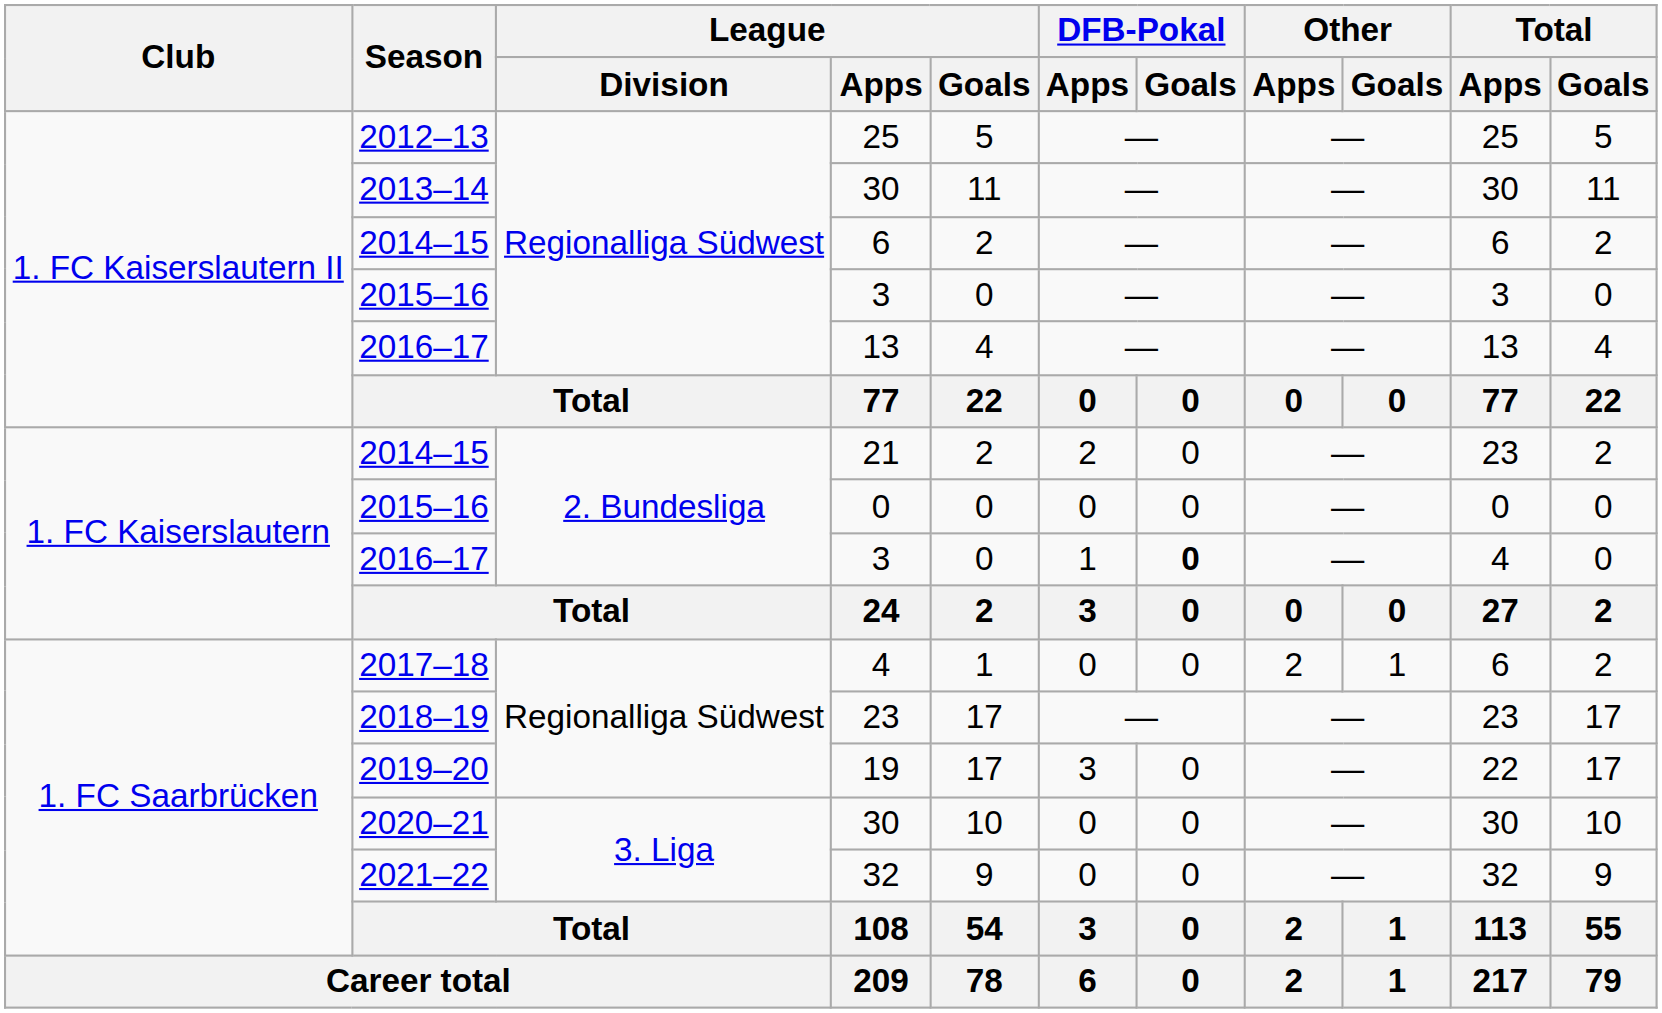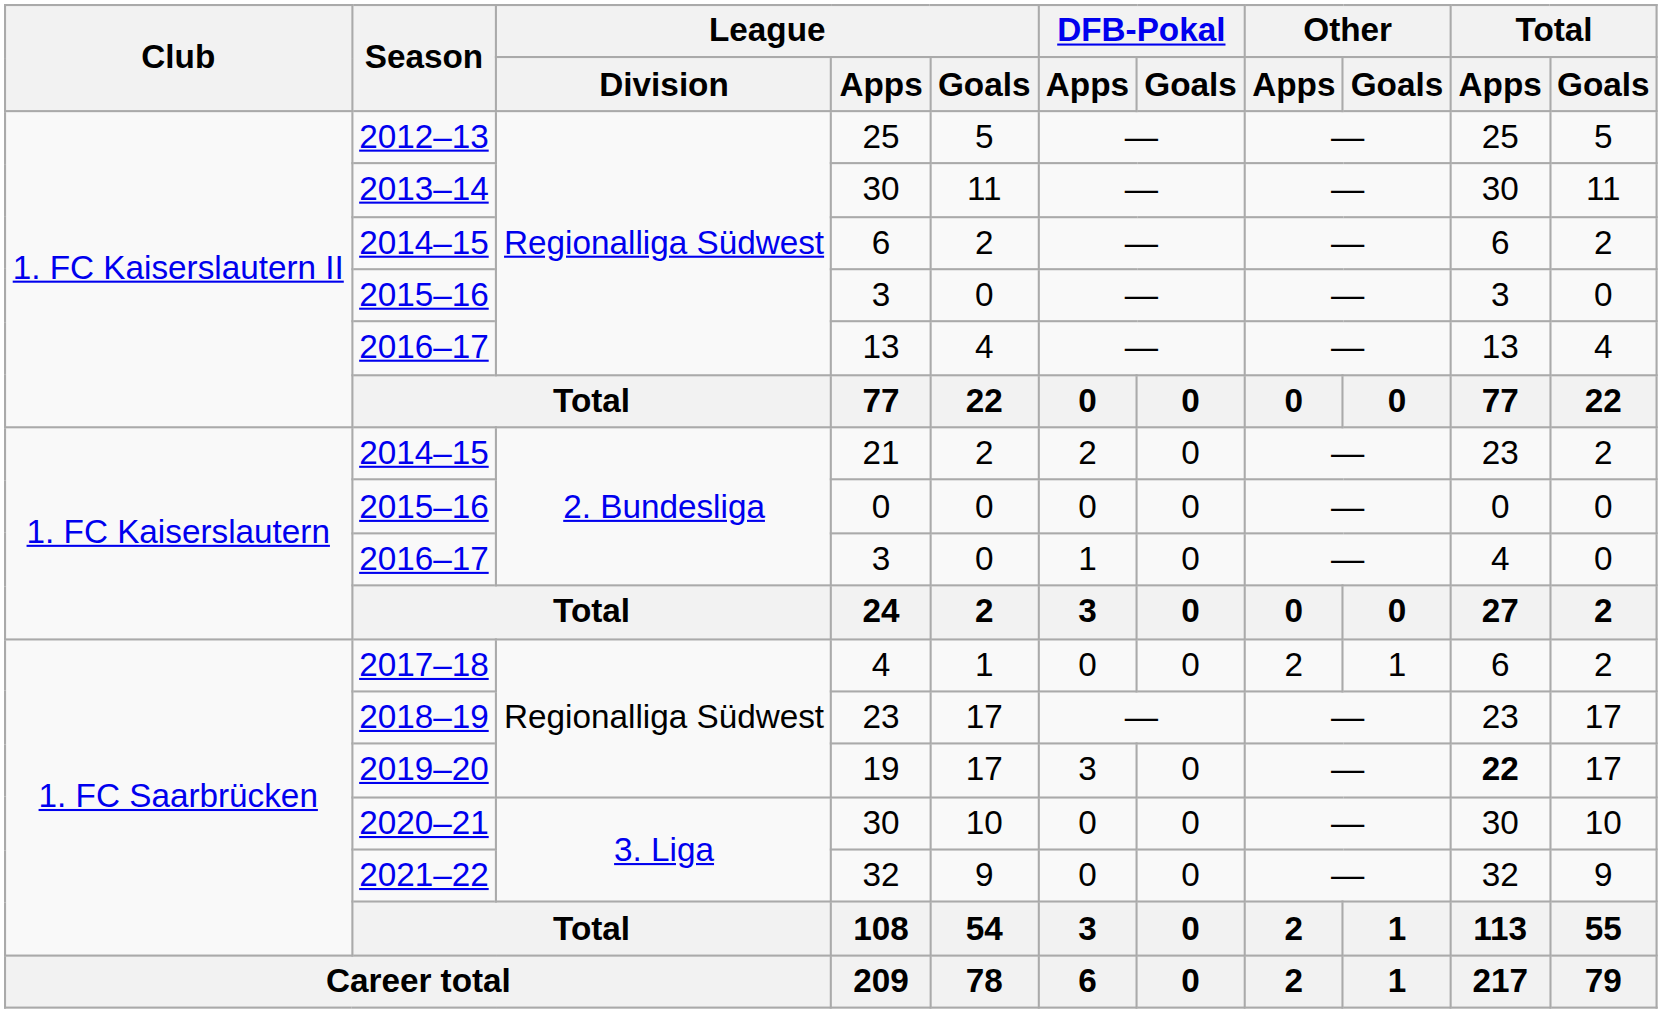(1191, 558) bold -> (1191, 558) normal
(1500, 769) normal -> (1500, 769) bold
